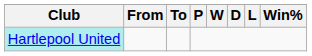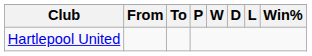(64, 39) paleturquoise background -> (64, 39) no background
